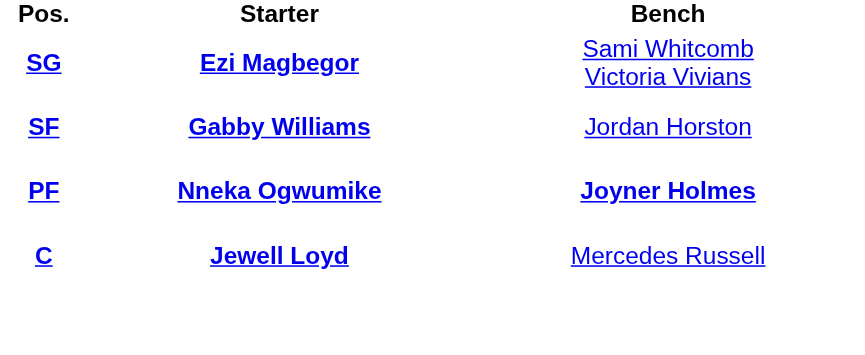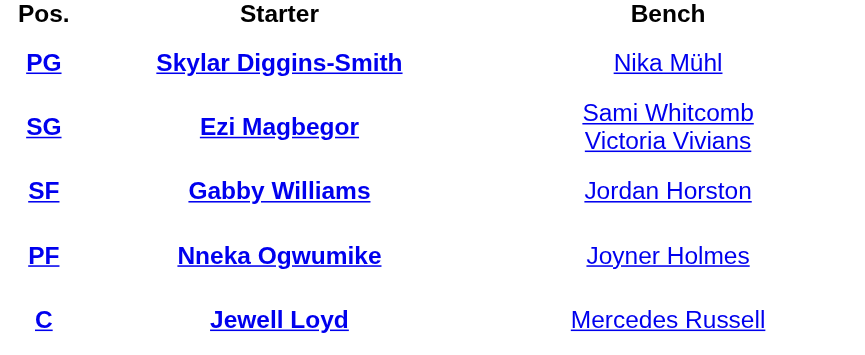+ row: (44, 63)
(668, 191) bold -> (668, 255) normal
